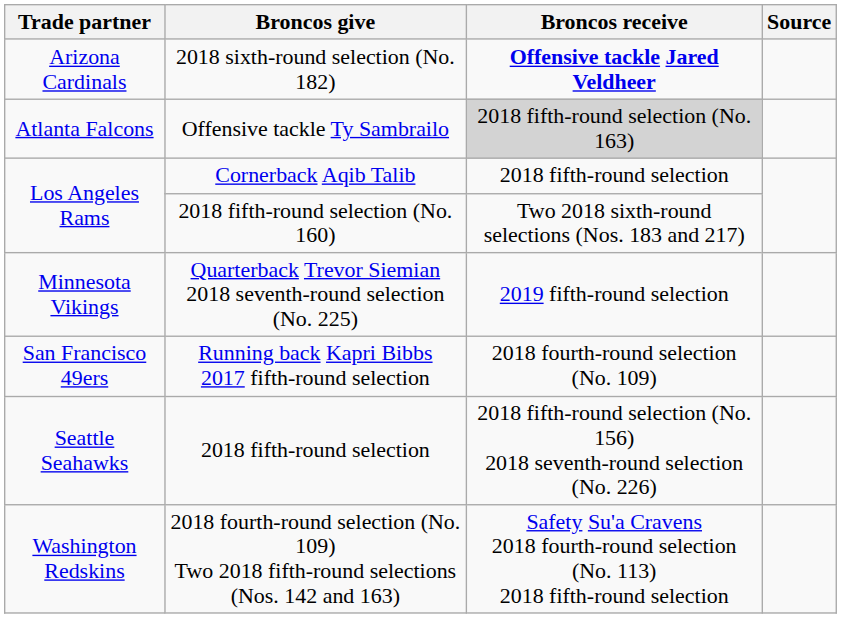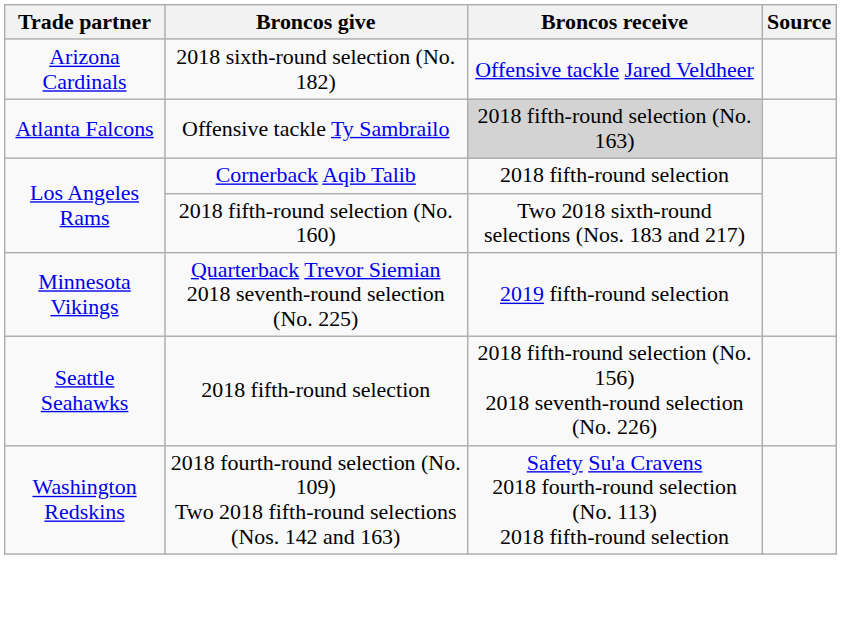(614, 68) bold -> (615, 68) normal
- row: (315, 366)
